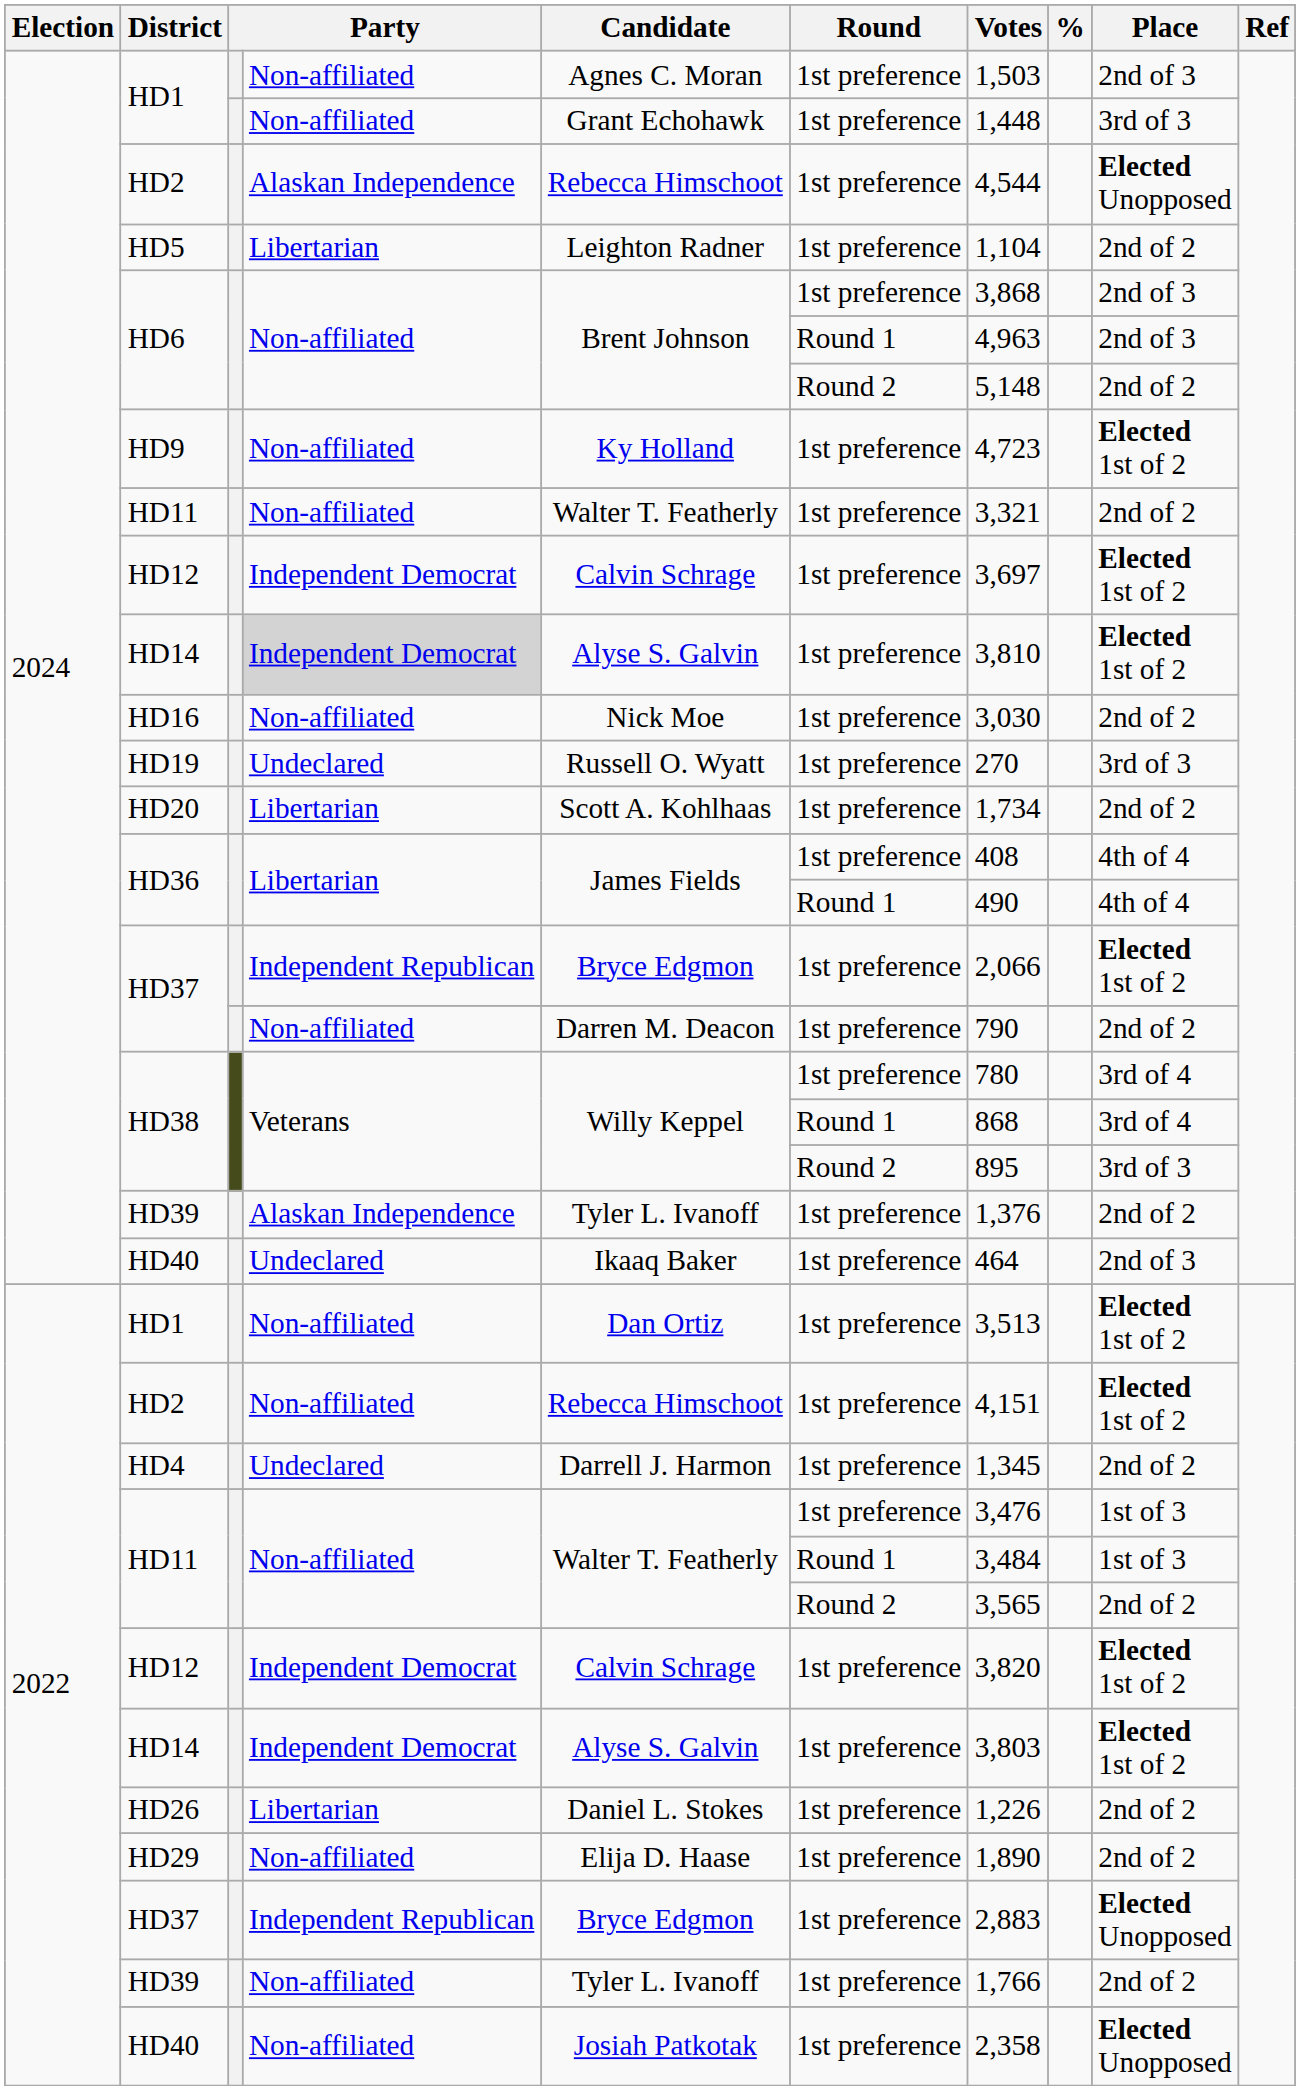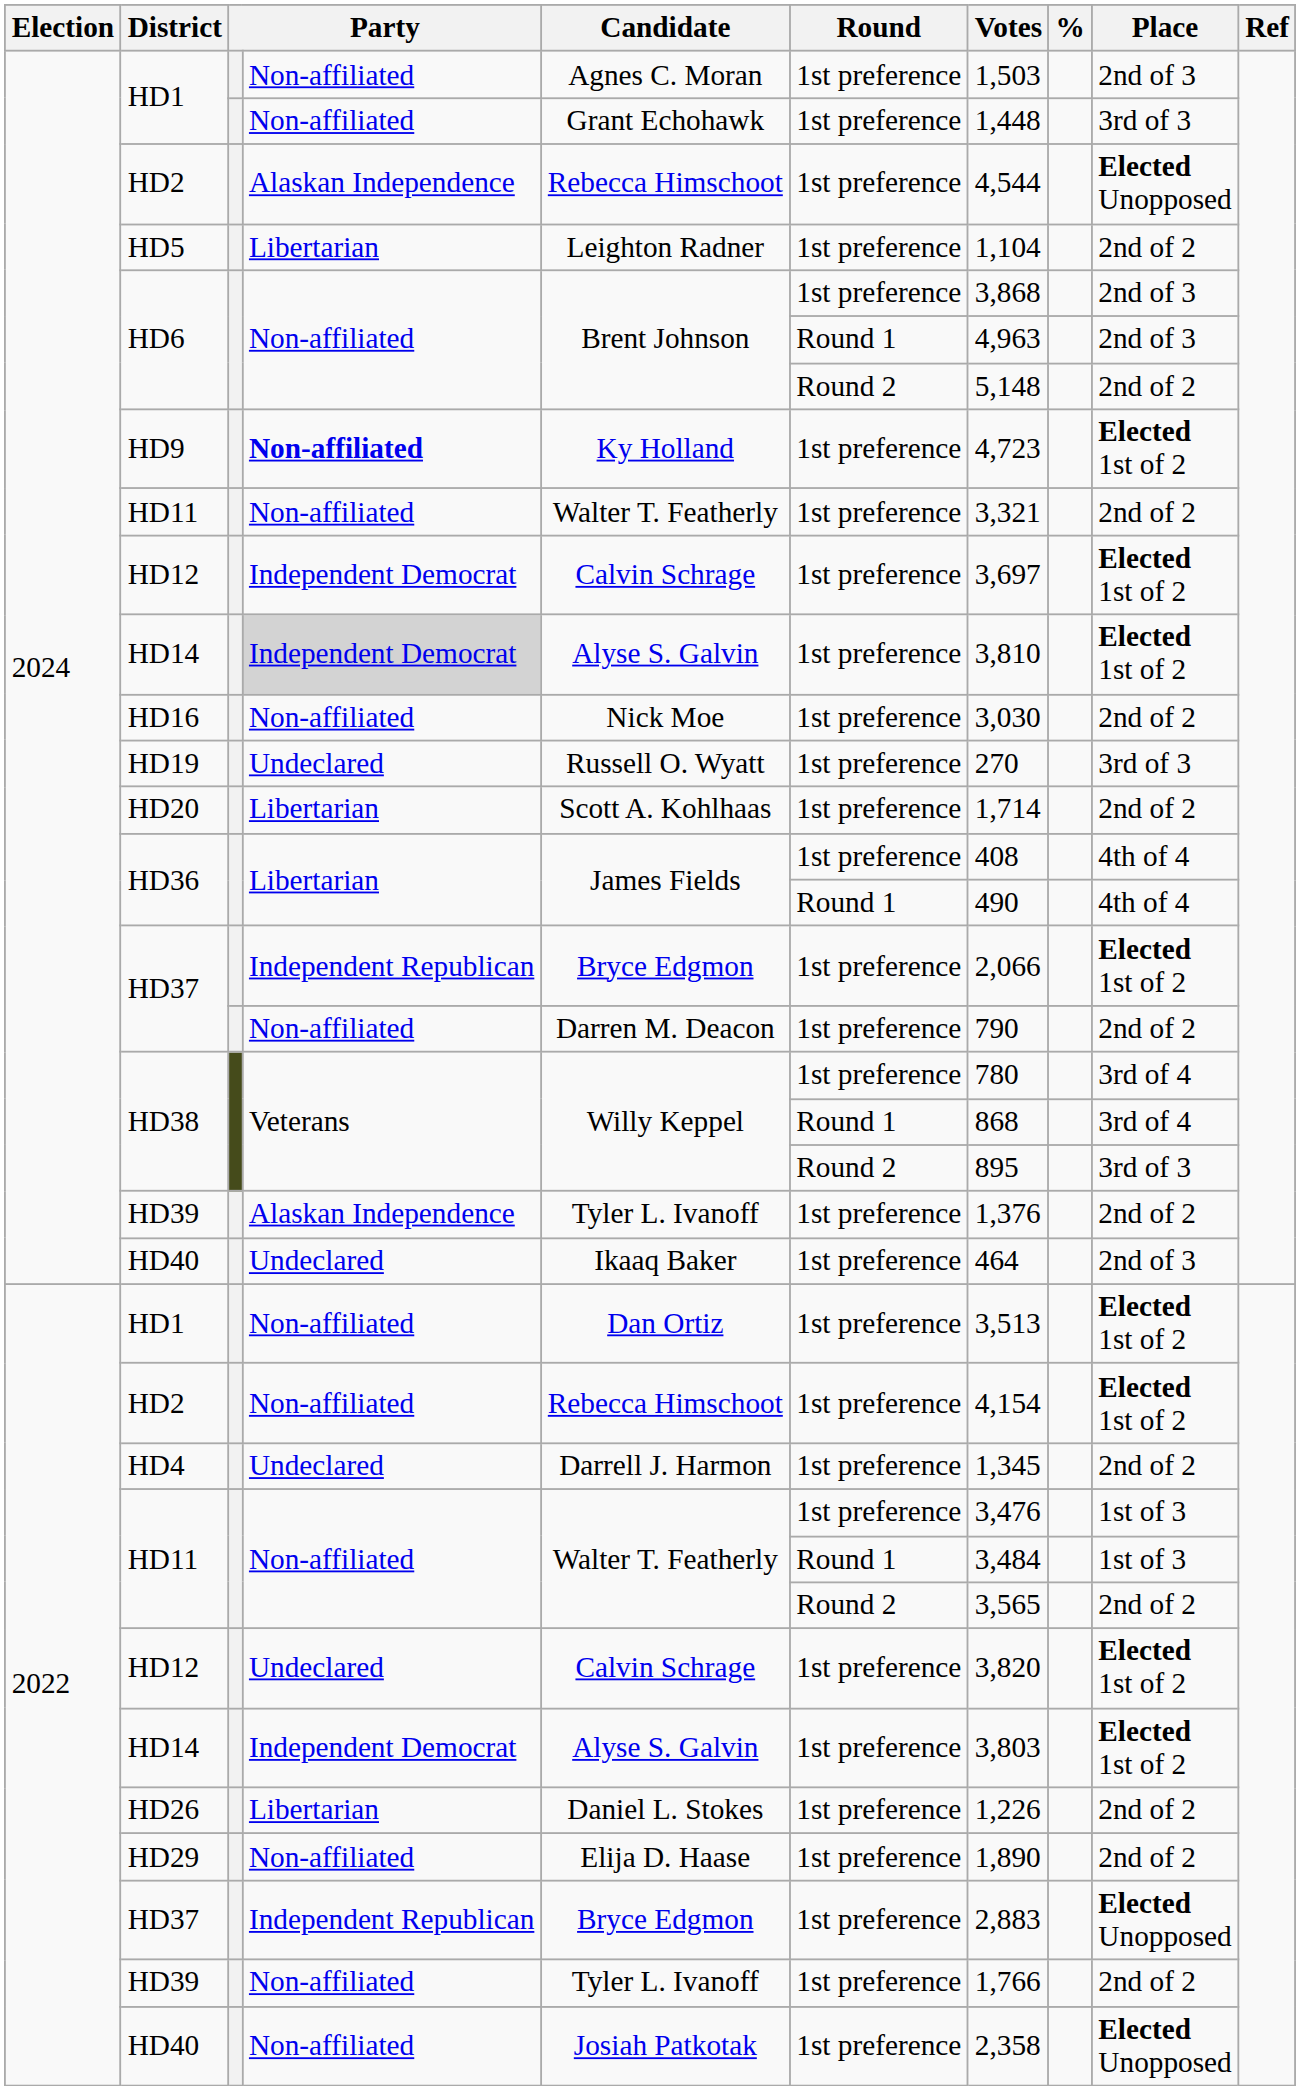(332, 448) normal -> (336, 448) bold
(1008, 809) 1,734 -> (1008, 809) 1,714
(1008, 1402) 4,151 -> (1008, 1402) 4,154
(383, 1667) Independent Democrat -> (316, 1667) Undeclared
